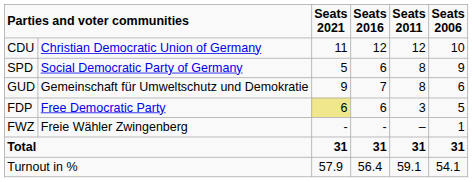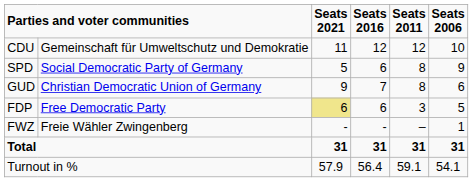(151, 48) Christian Democratic Union of Germany -> (175, 48) Gemeinschaft für Umweltschutz und Demokratie
(175, 87) Gemeinschaft für Umweltschutz und Demokratie -> (151, 87) Christian Democratic Union of Germany
